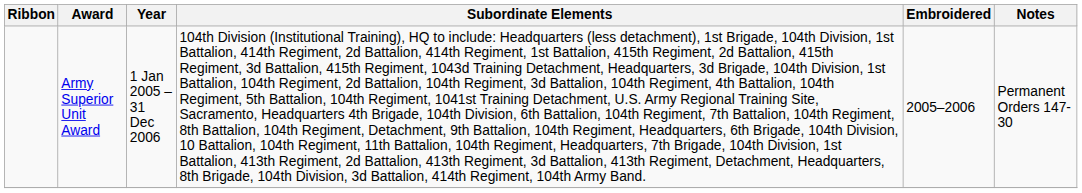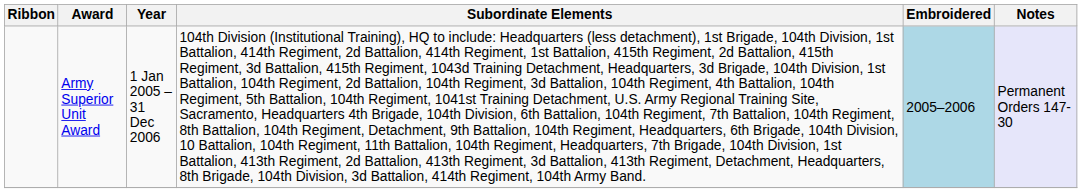(941, 106) no background -> (941, 106) lightblue background
(1034, 106) no background -> (1034, 106) lavender background
